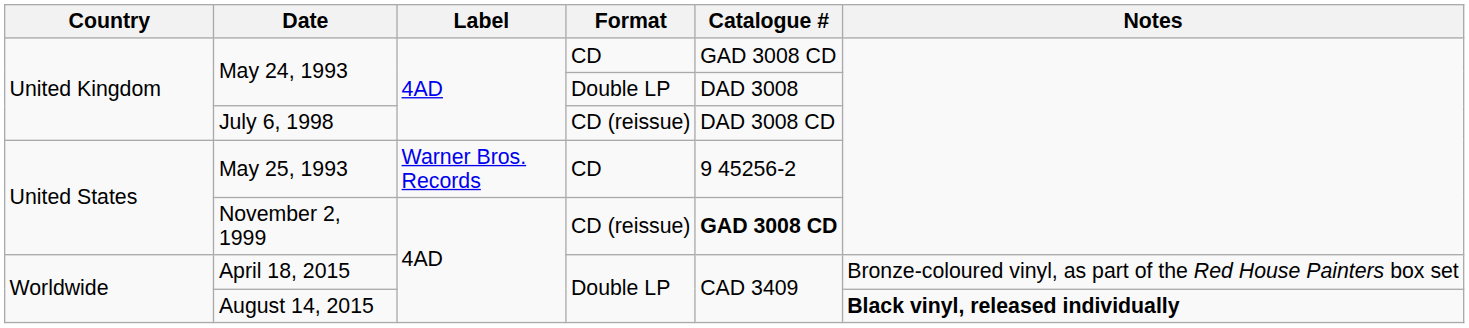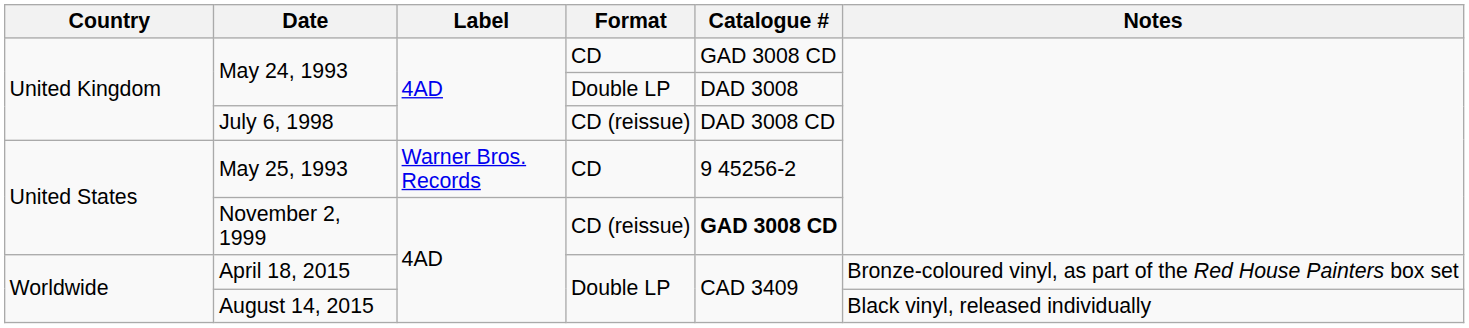(1013, 305) bold -> (999, 305) normal
